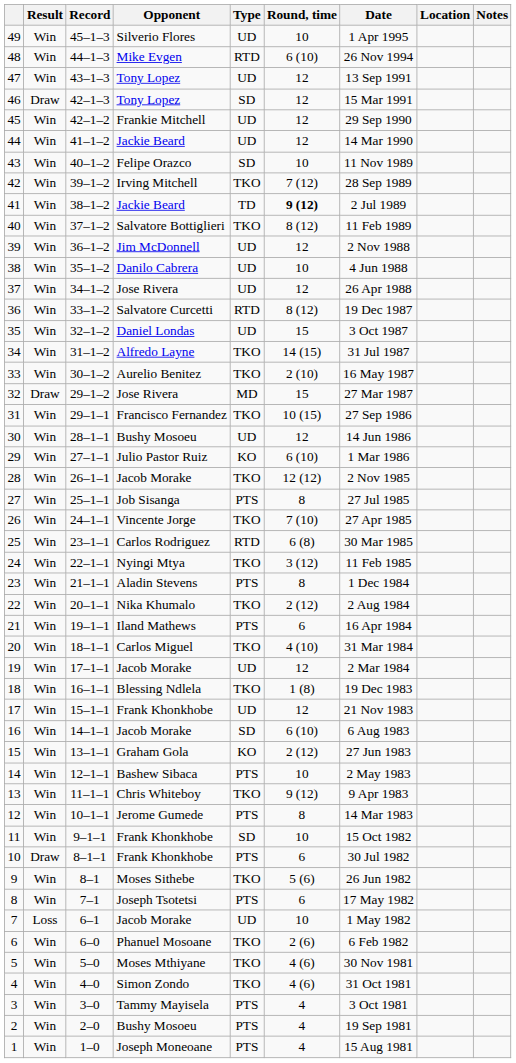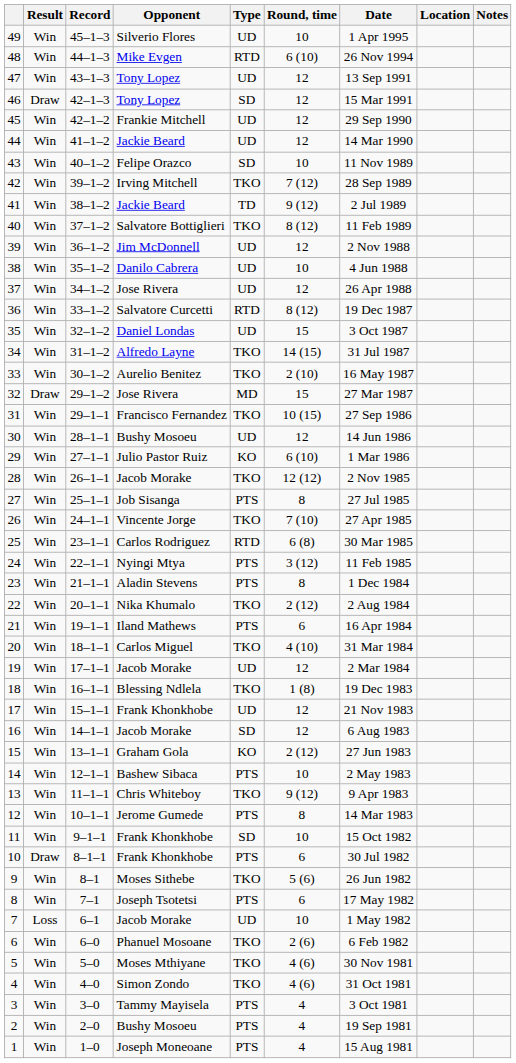(302, 204) bold -> (302, 204) normal
(247, 562) TKO -> (247, 562) PTS
(302, 731) 6 (10) -> (302, 731) 12
